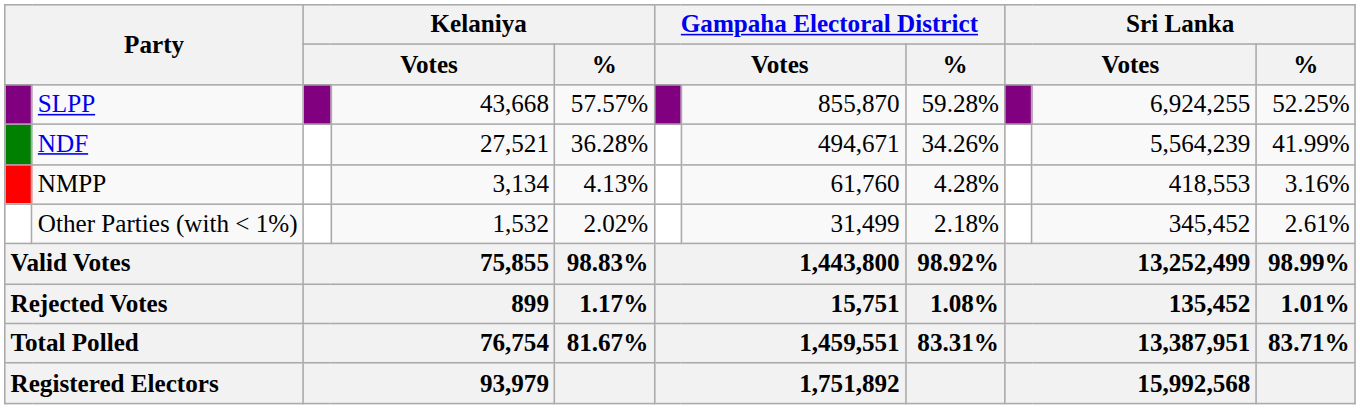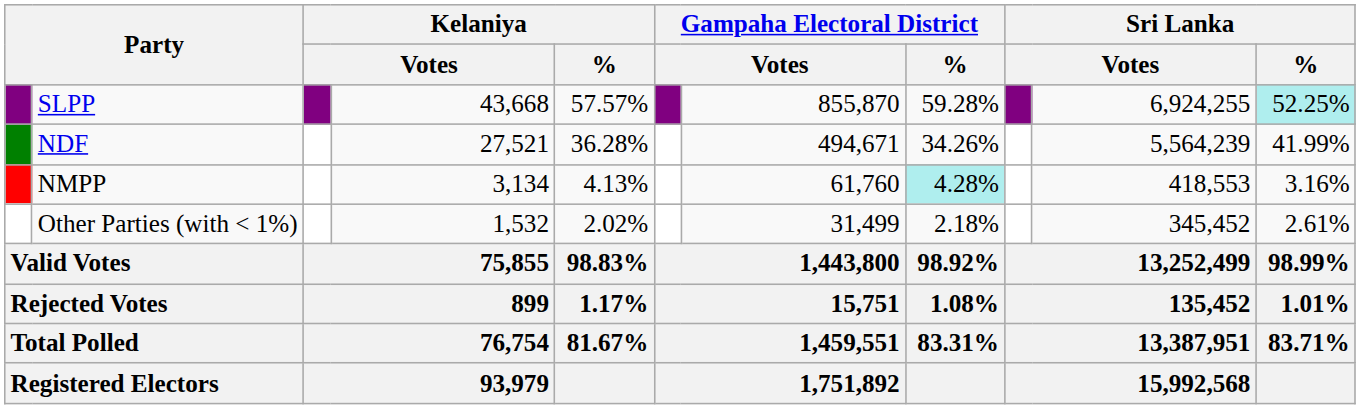(1311, 104) no background -> (1311, 104) paleturquoise background
(967, 183) no background -> (967, 183) paleturquoise background
